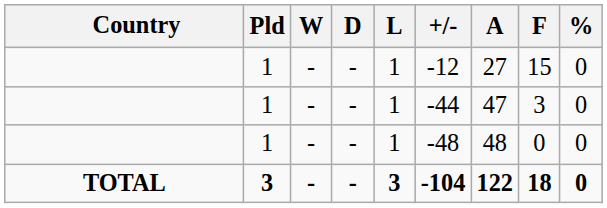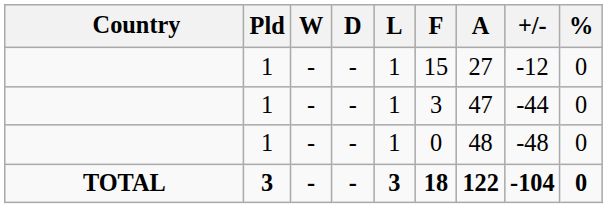columns swapped: (539, 26) <-> (443, 26)
